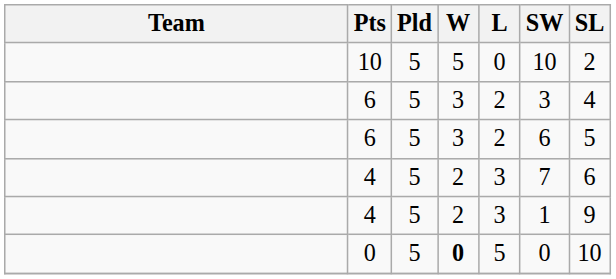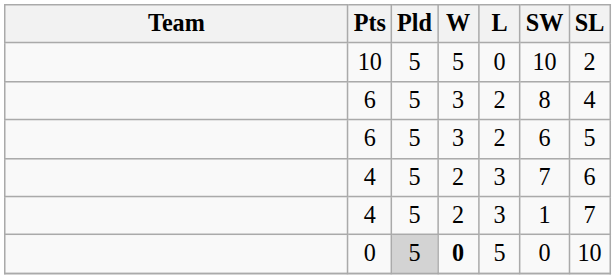(545, 100) 3 -> (545, 100) 8
(590, 215) 9 -> (590, 215) 7
(414, 253) no background -> (414, 253) lightgrey background
